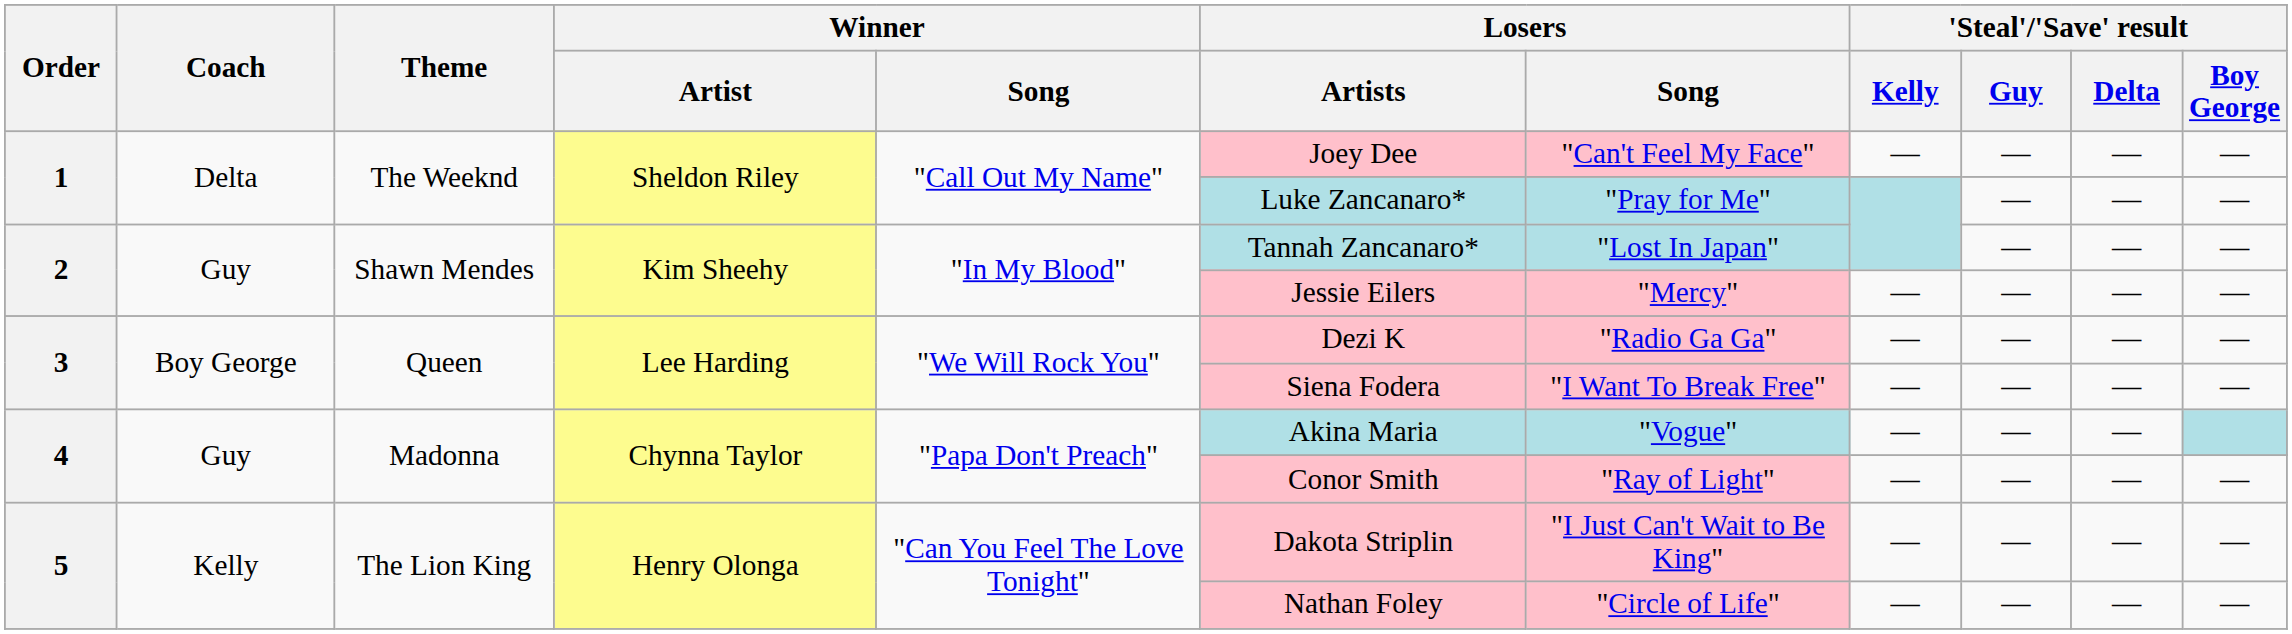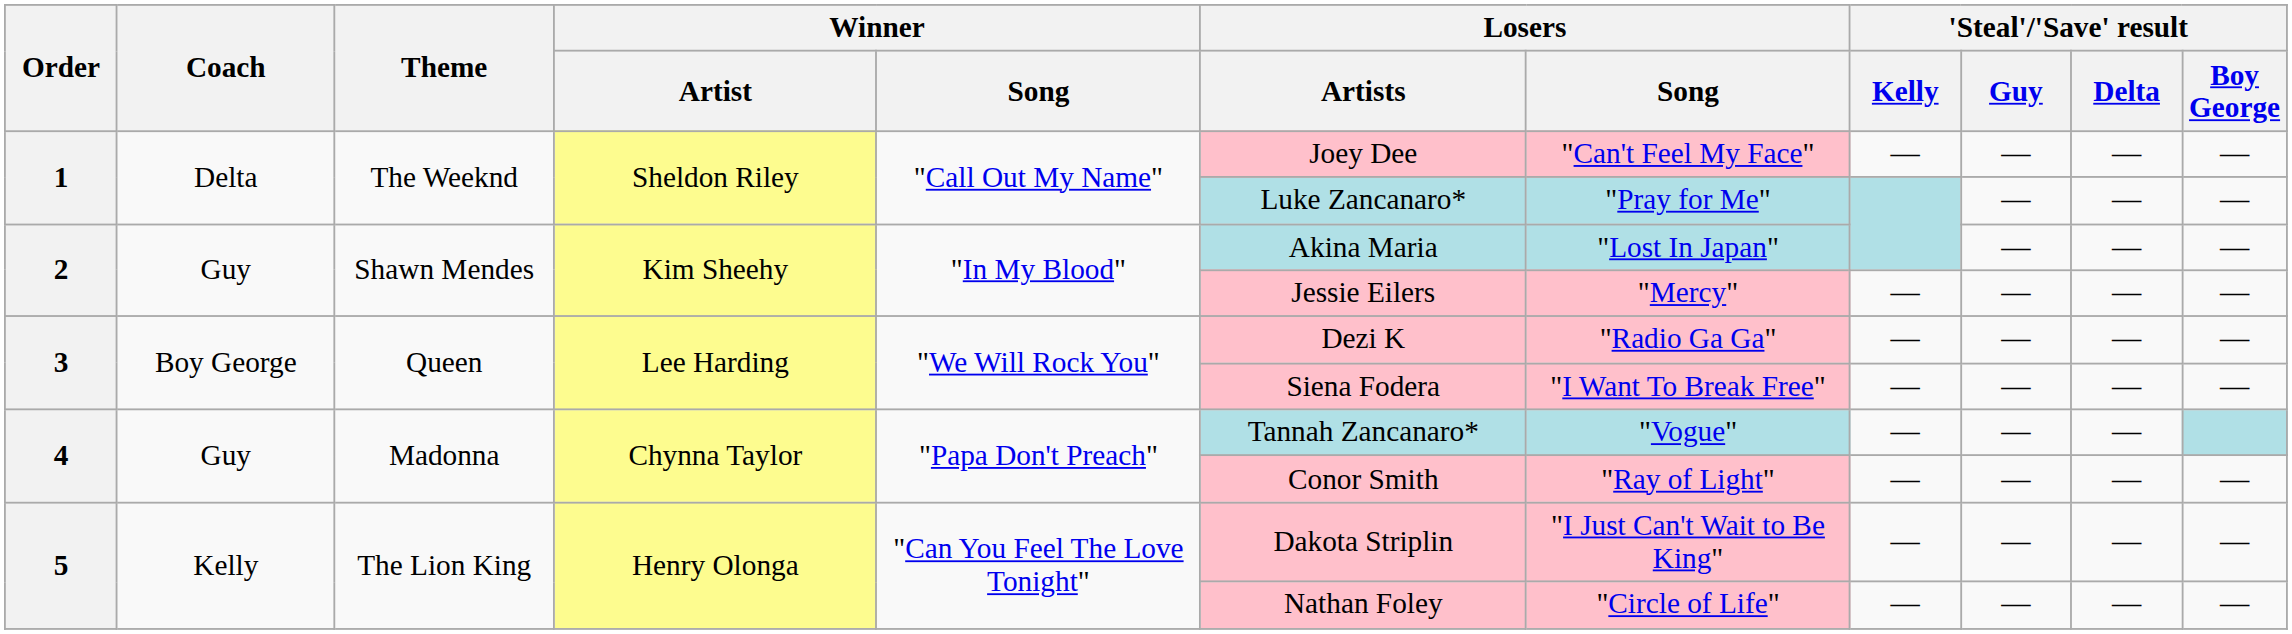(1363, 246) Tannah Zancanaro* -> (1363, 246) Akina Maria
(1363, 432) Akina Maria -> (1363, 432) Tannah Zancanaro*
